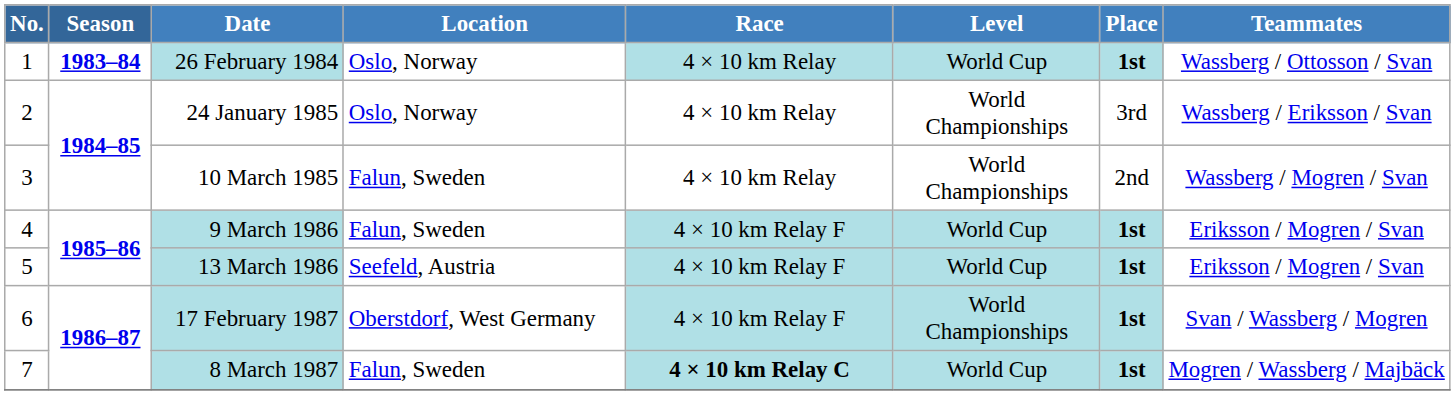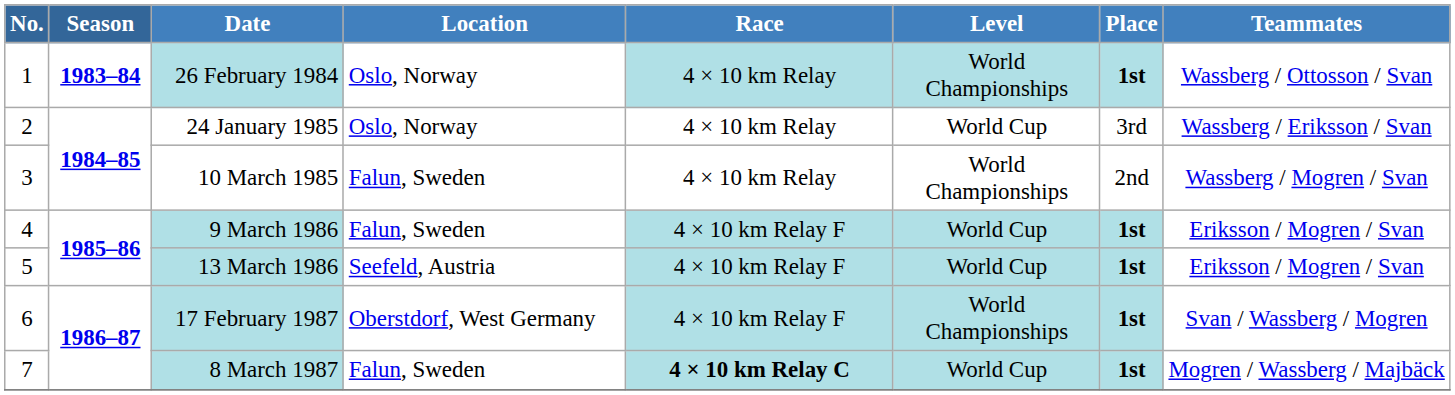(997, 61) World Cup -> (997, 75) World Championships
(997, 112) World Championships -> (997, 126) World Cup
